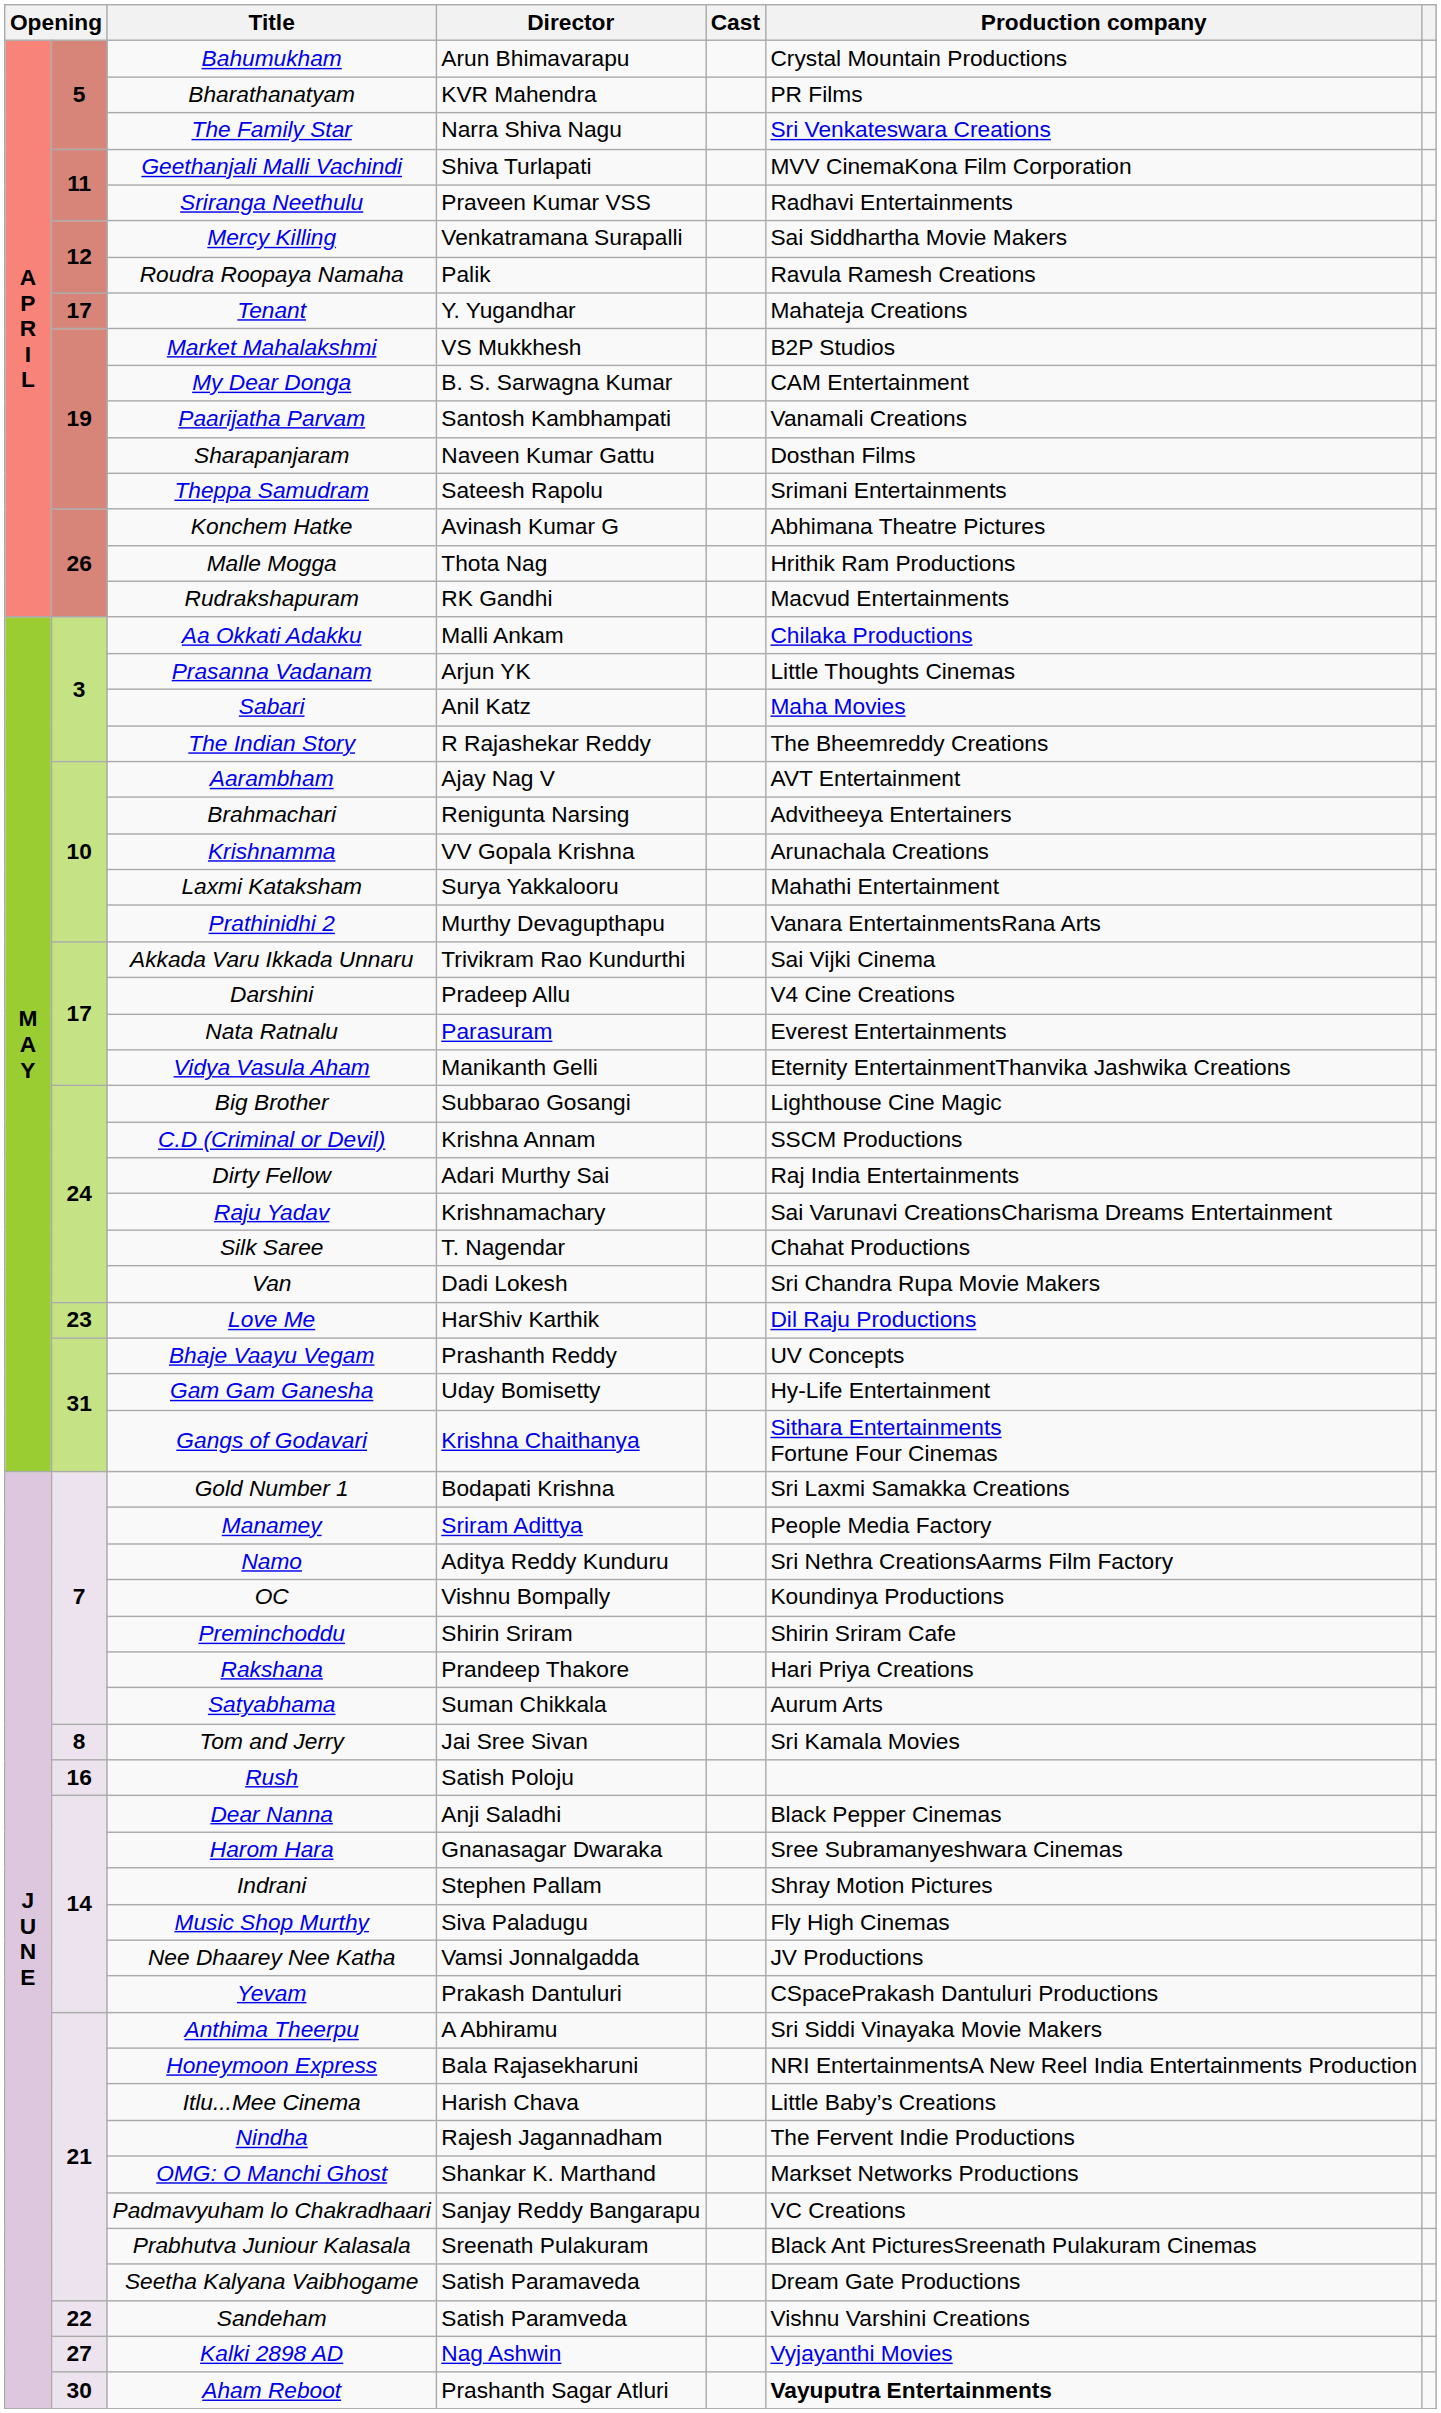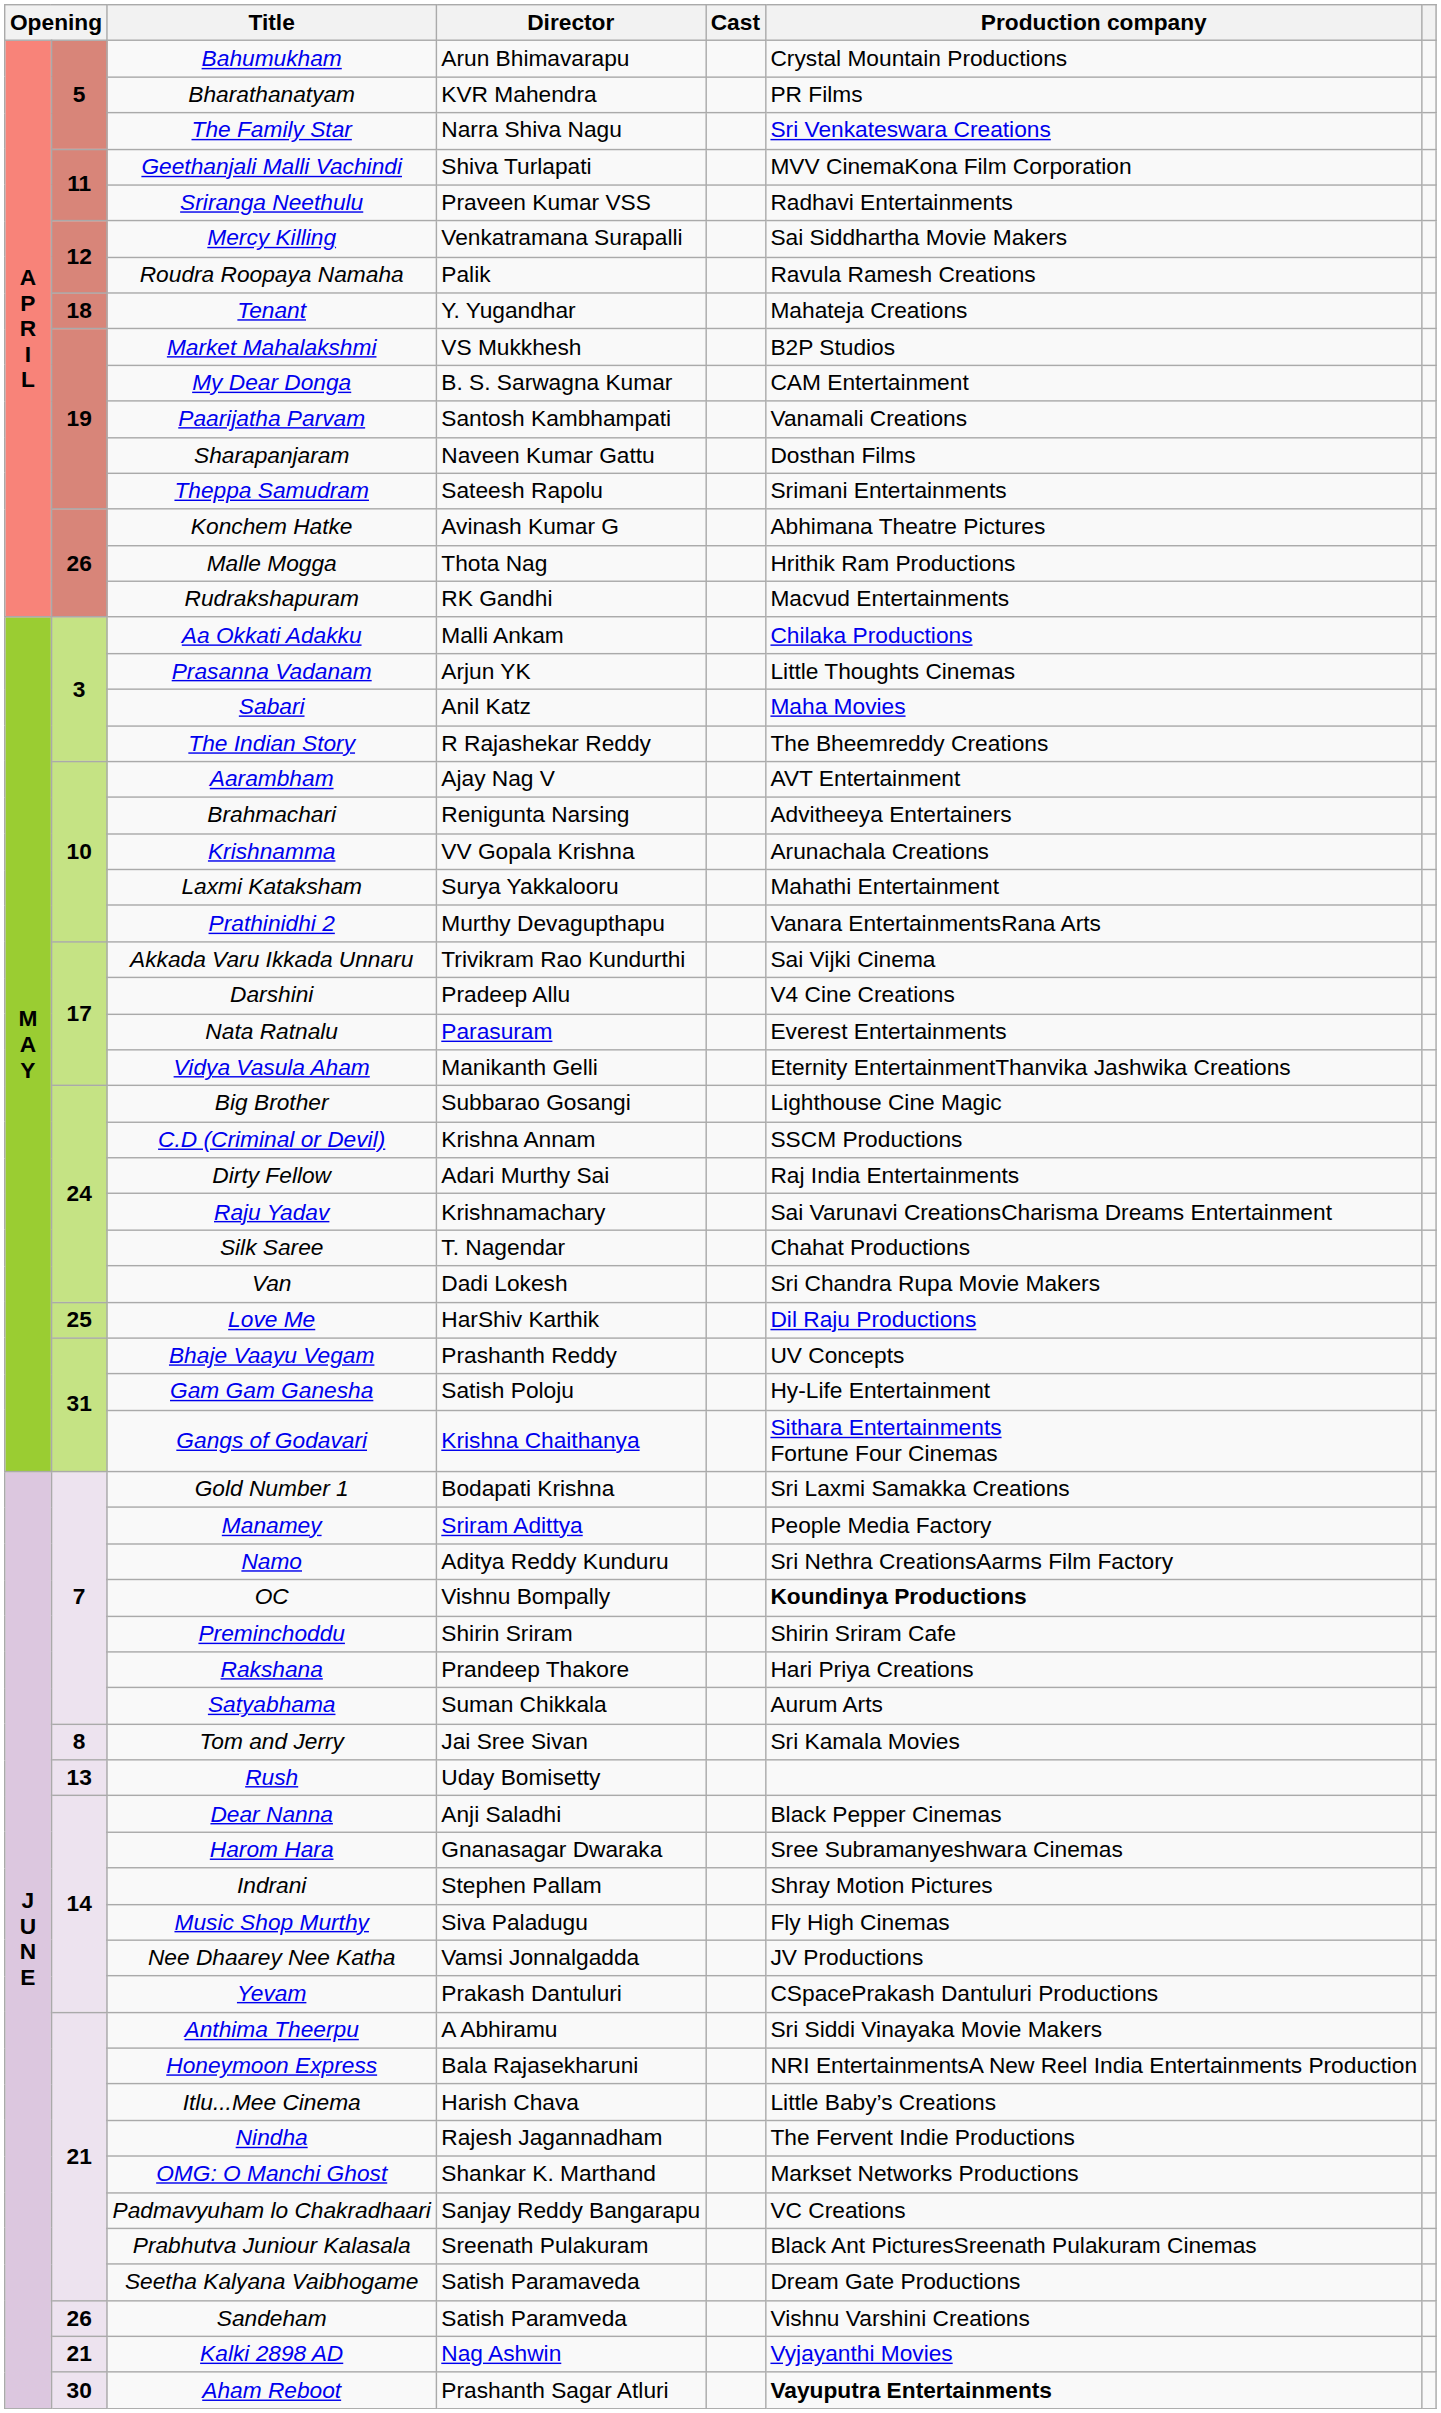(79, 310) 17 -> (79, 310) 18
(79, 1319) 23 -> (79, 1319) 25
(521, 1391) Uday Bomisetty -> (508, 1391) Satish Poloju
(887, 1597) normal -> (899, 1597) bold
(79, 1777) 16 -> (79, 1777) 13
(508, 1777) Satish Poloju -> (521, 1777) Uday Bomisetty
(79, 2318) 22 -> (79, 2318) 26
(79, 2354) 27 -> (79, 2354) 21
